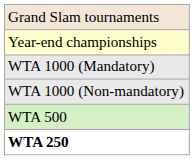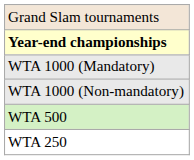(82, 42) normal -> (87, 42) bold
(38, 142) bold -> (37, 142) normal
